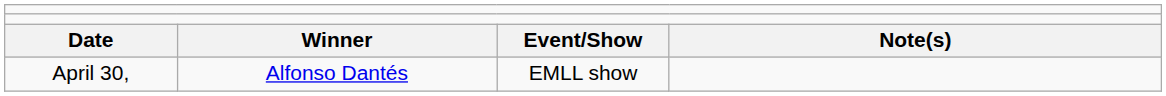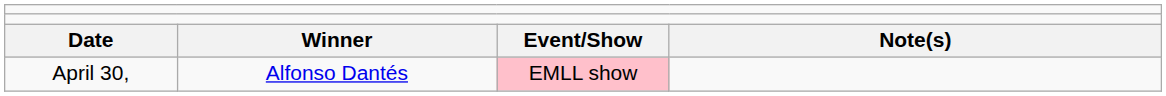(583, 73) no background -> (583, 73) pink background
